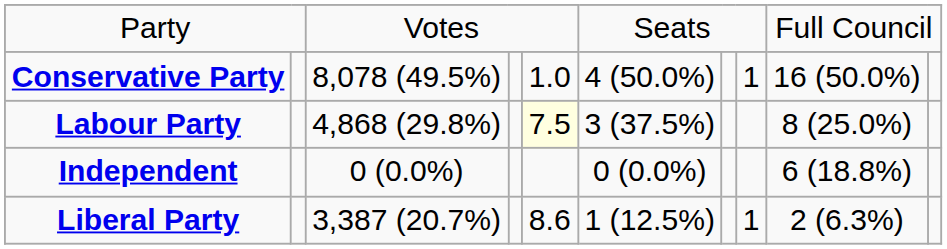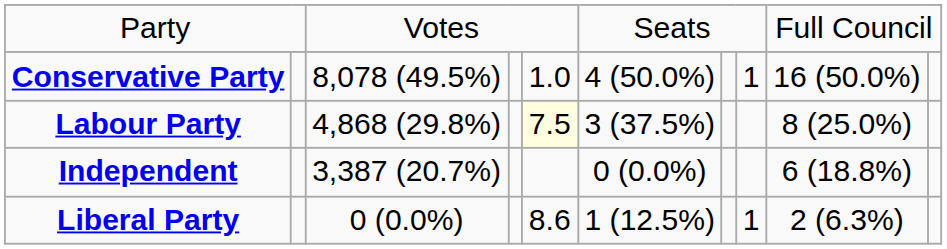(407, 171) 0 (0.0%) -> (407, 171) 3,387 (20.7%)
(407, 219) 3,387 (20.7%) -> (407, 219) 0 (0.0%)
